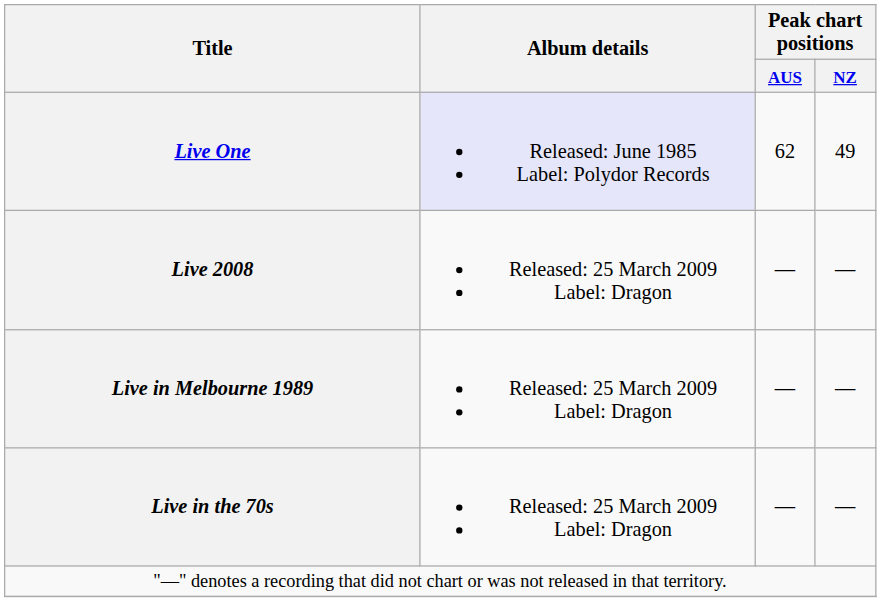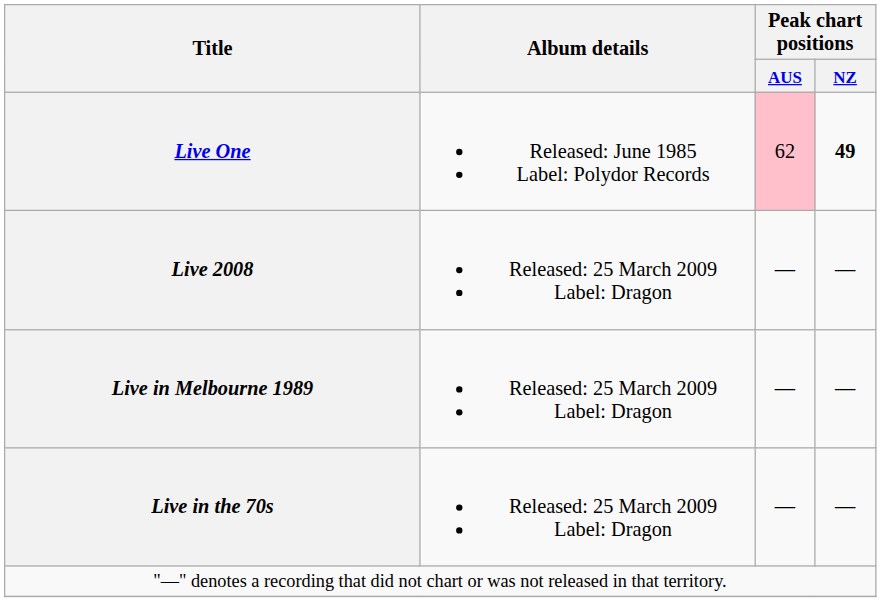(588, 163) lavender background -> (588, 163) no background
(785, 151) no background -> (785, 151) pink background
(845, 151) normal -> (845, 151) bold
